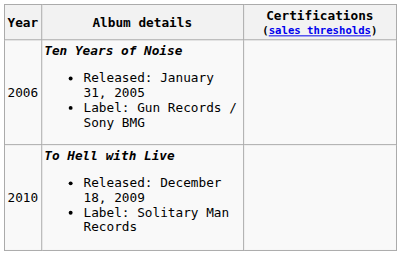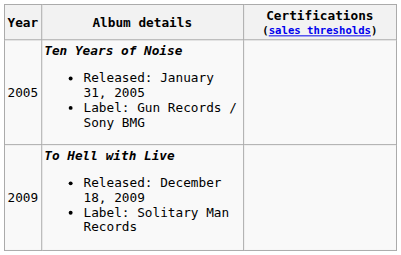(23, 92) 2006 -> (23, 92) 2005
(23, 198) 2010 -> (23, 198) 2009
